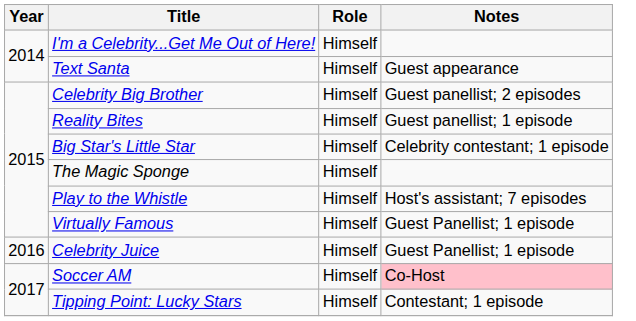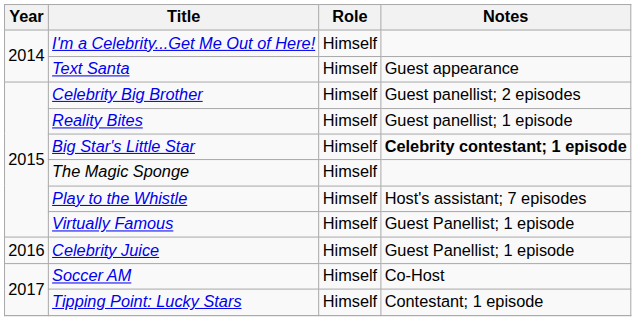(497, 146) normal -> (506, 146) bold
(415, 276) pink background -> (415, 276) no background
